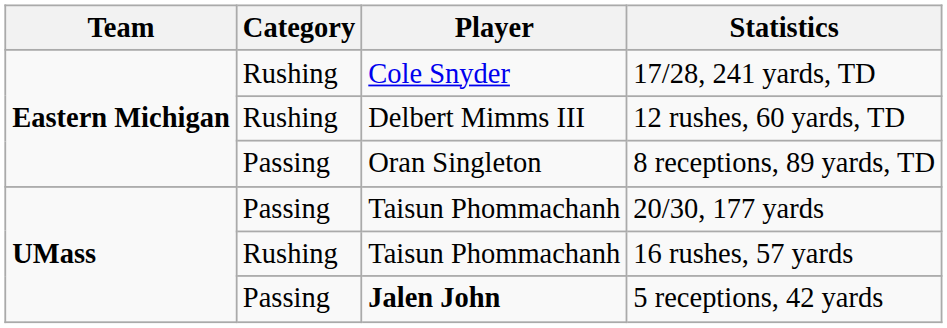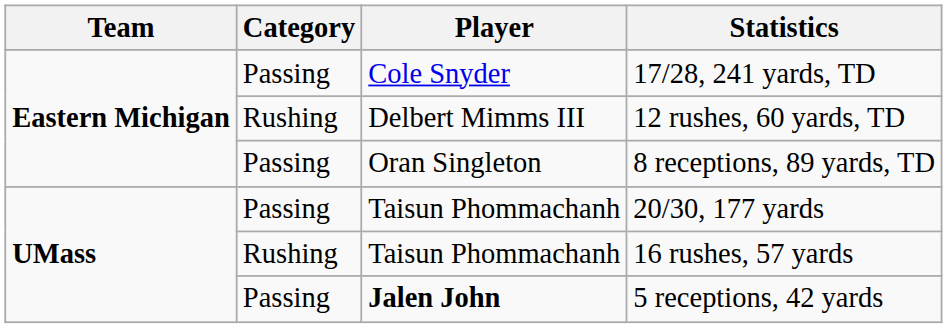(290, 72) Rushing -> (286, 72) Passing
